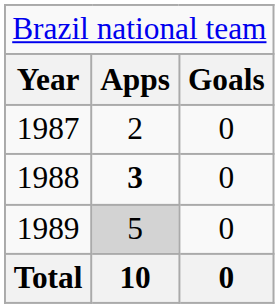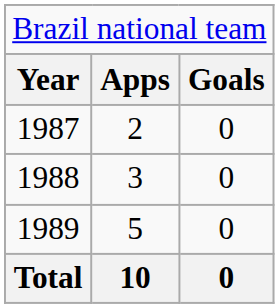(135, 178) bold -> (135, 178) normal
(135, 228) lightgrey background -> (135, 228) no background
